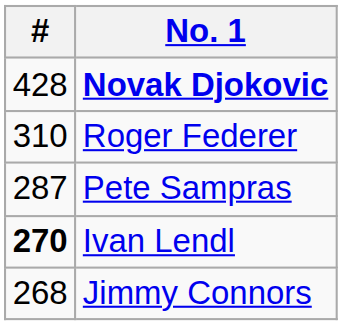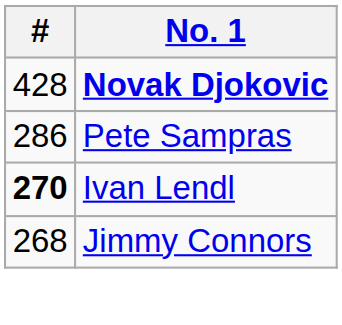- row: (190, 136)
(40, 188) 287 -> (40, 136) 286
